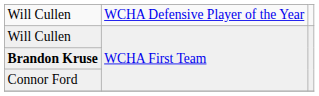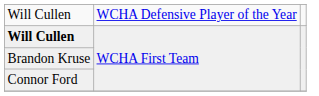(39, 36) normal -> (41, 36) bold
(53, 58) bold -> (49, 58) normal
